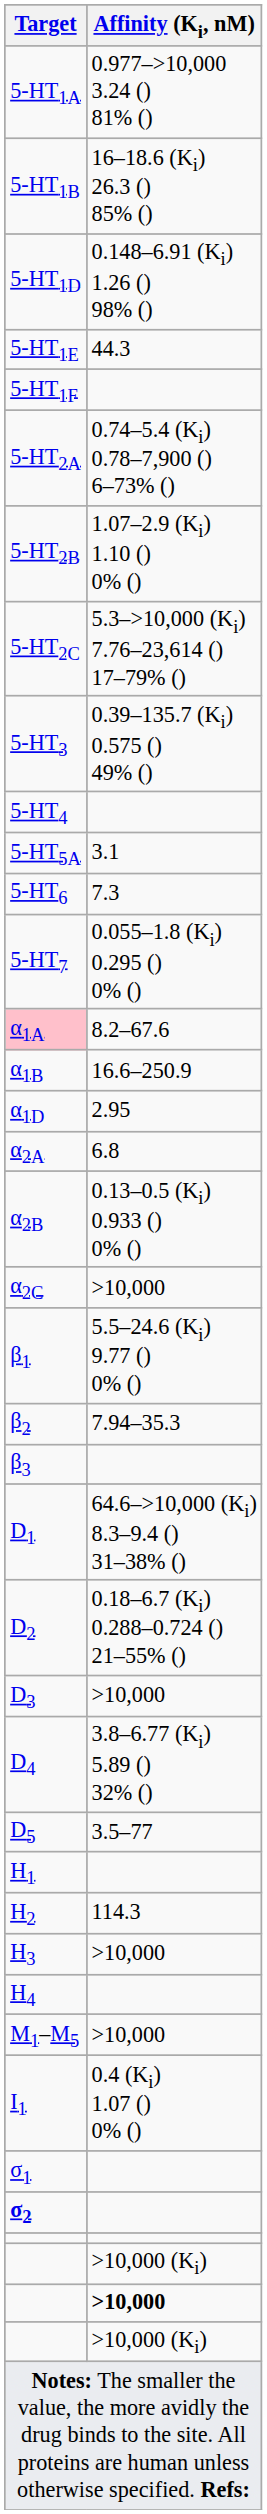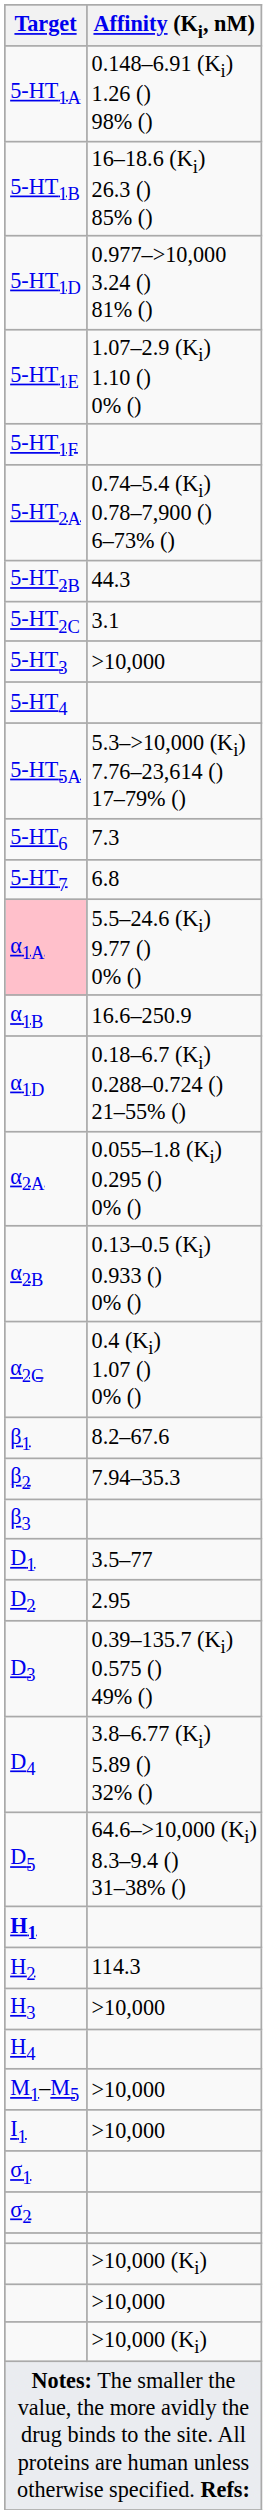(159, 91) 0.977–>10,000 3.24 () 81% () -> (162, 92) 0.148–6.91 (Ki) 1.26 () 98% ()
(162, 280) 0.148–6.91 (Ki) 1.26 () 98% () -> (159, 282) 0.977–>10,000 3.24 () 81% ()
(111, 348) 44.3 -> (151, 376) 1.07–2.9 (Ki) 1.10 () 0% ()
(151, 553) 1.07–2.9 (Ki) 1.10 () 0% () -> (111, 580) 44.3
(169, 648) 5.3–>10,000 (Ki) 7.76–23,614 () 17–79% () -> (105, 621) 3.1
(162, 743) 0.39–135.7 (Ki) 0.575 () 49% () -> (128, 661) >10,000
(105, 852) 3.1 -> (169, 770) 5.3–>10,000 (Ki) 7.76–23,614 () 17–79% ()
(157, 961) 0.055–1.8 (Ki) 0.295 () 0% () -> (105, 879) 6.8
(130, 1029) 8.2–67.6 -> (151, 947) 5.5–24.6 (Ki) 9.77 () 0% ()
(111, 1110) 2.95 -> (157, 1083) 0.18–6.7 (Ki) 0.288–0.724 () 21–55% ()
(105, 1151) 6.8 -> (157, 1178) 0.055–1.8 (Ki) 0.295 () 0% ()
(128, 1287) >10,000 -> (126, 1369) 0.4 (Ki) 1.07 () 0% ()
(151, 1355) 5.5–24.6 (Ki) 9.77 () 0% () -> (130, 1437) 8.2–67.6
(174, 1531) 64.6–>10,000 (Ki) 8.3–9.4 () 31–38% () -> (122, 1559) 3.5–77
(157, 1627) 0.18–6.7 (Ki) 0.288–0.724 () 21–55% () -> (111, 1600) 2.95
(128, 1695) >10,000 -> (162, 1668) 0.39–135.7 (Ki) 0.575 () 49% ()
(122, 1831) 3.5–77 -> (174, 1858) 64.6–>10,000 (Ki) 8.3–9.4 () 31–38% ()
(23, 1872) normal -> (23, 1927) bold
(126, 2102) 0.4 (Ki) 1.07 () 0% () -> (128, 2130) >10,000
(21, 2212) bold -> (21, 2212) normal
(128, 2302) bold -> (128, 2302) normal
